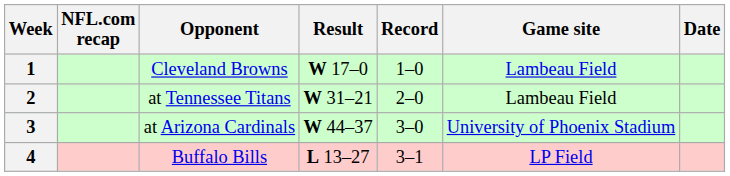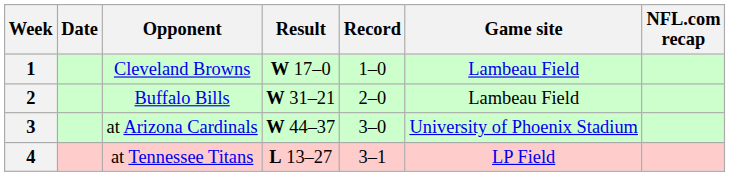columns swapped: (702, 29) <-> (98, 29)
(219, 98) at Tennessee Titans -> (182, 98) Buffalo Bills
(219, 156) Buffalo Bills -> (182, 156) at Tennessee Titans
